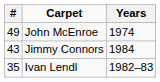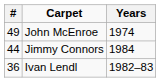(13, 49) 43 -> (13, 49) 44
(13, 67) 35 -> (13, 67) 36
